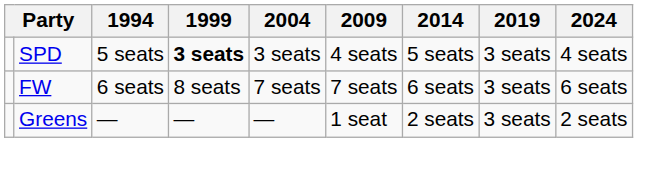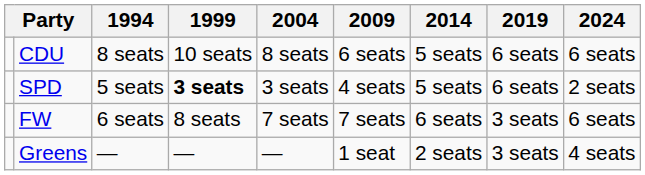+ row: (42, 53)
(517, 53) 3 seats -> (525, 86) 6 seats
(594, 53) 4 seats -> (602, 86) 2 seats
(594, 119) 2 seats -> (602, 152) 4 seats
